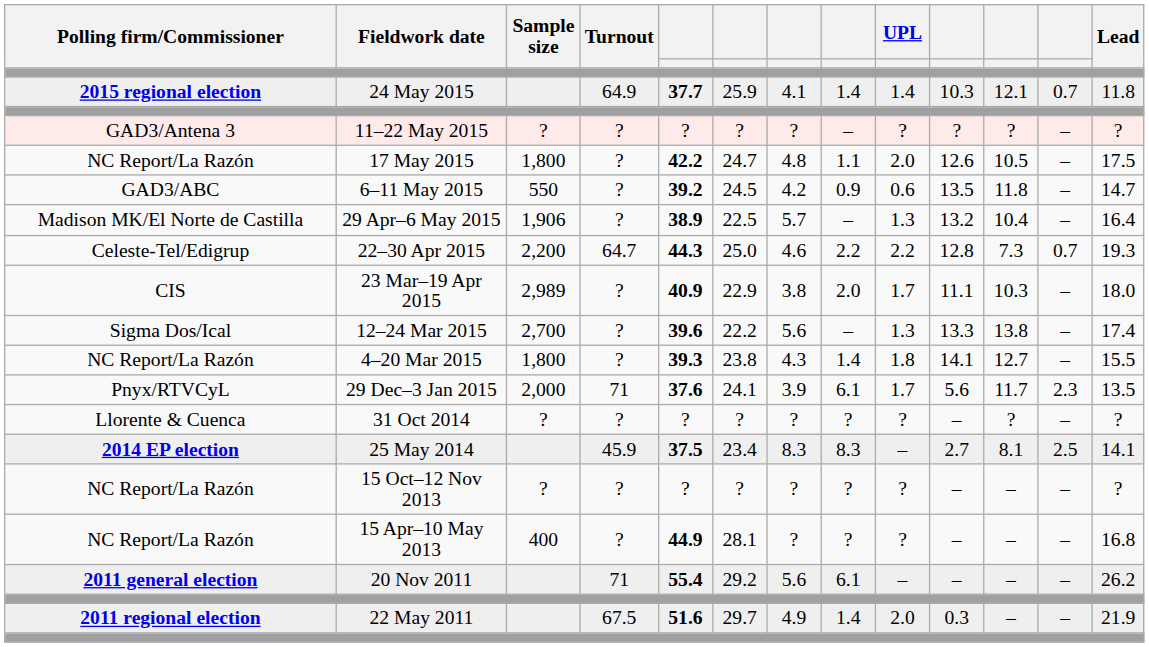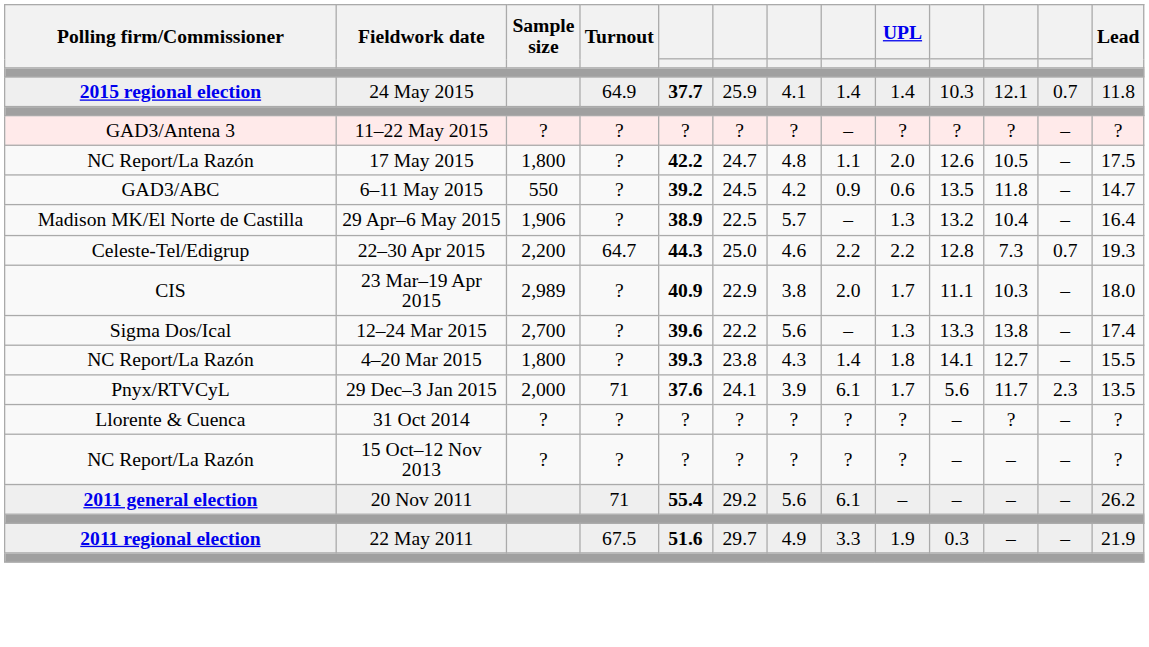- row: (170, 448)
- row: (170, 539)
(848, 618) 1.4 -> (848, 538) 3.3
(902, 618) 2.0 -> (902, 538) 1.9
